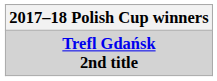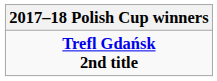(109, 52) lightgrey background -> (109, 52) no background
